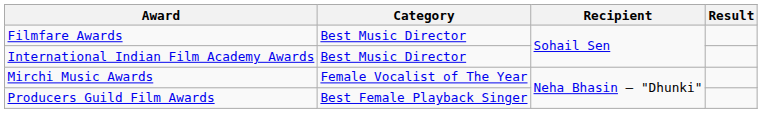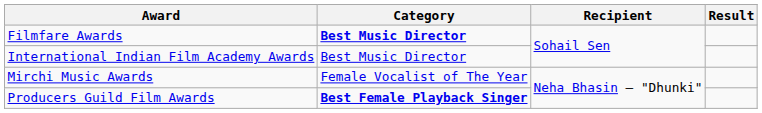(393, 36) normal -> (393, 36) bold
(424, 98) normal -> (424, 98) bold
